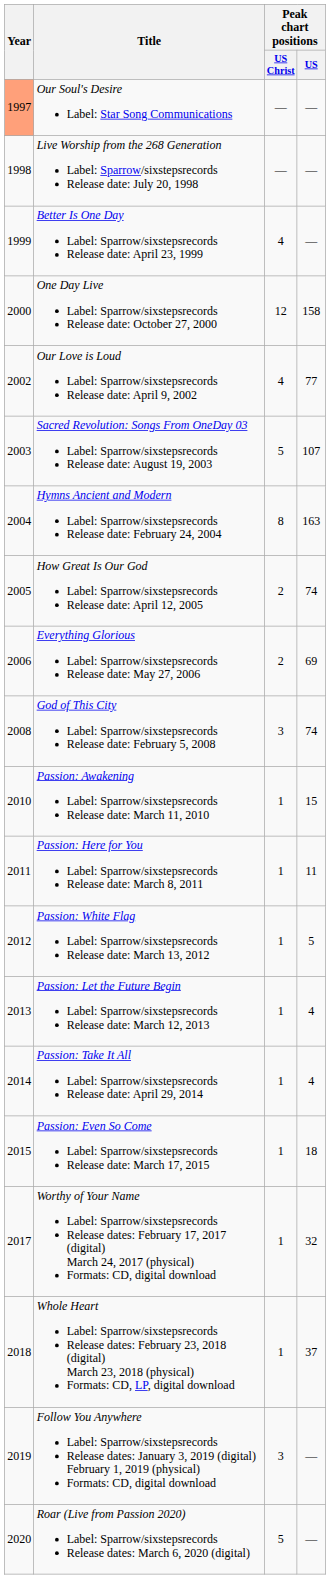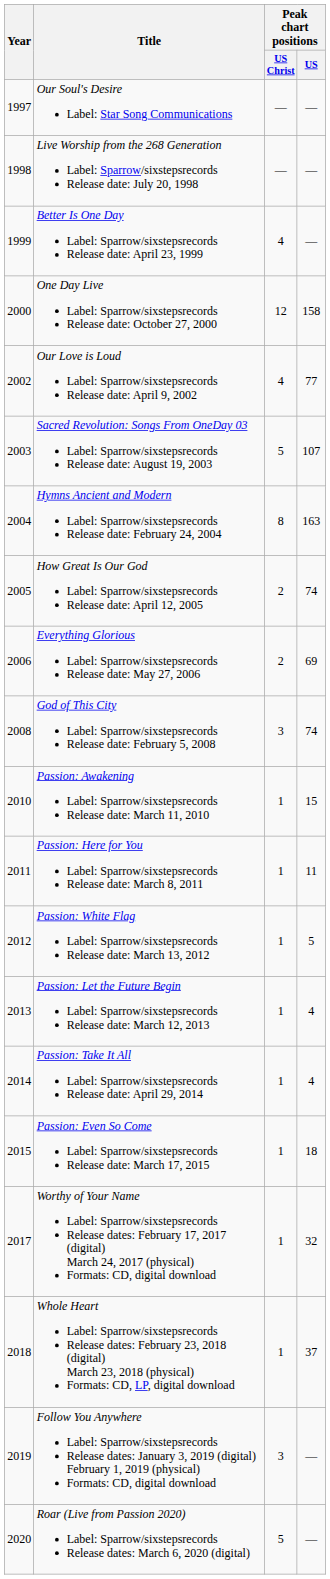(19, 107) lightsalmon background -> (19, 107) no background
